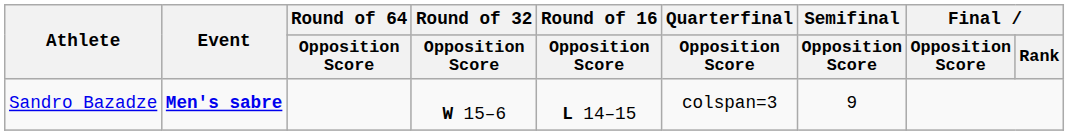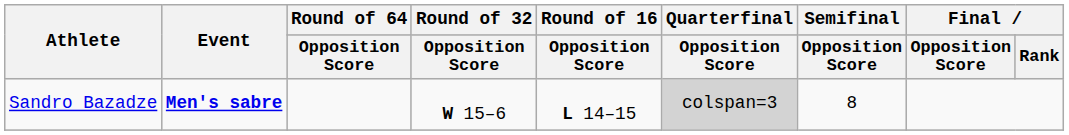(730, 104) no background -> (730, 104) lightgrey background
(852, 104) 9 -> (852, 104) 8
